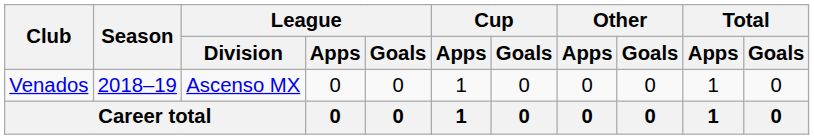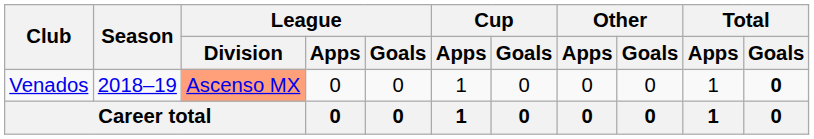(243, 85) no background -> (243, 85) lightsalmon background
(776, 85) normal -> (776, 85) bold
